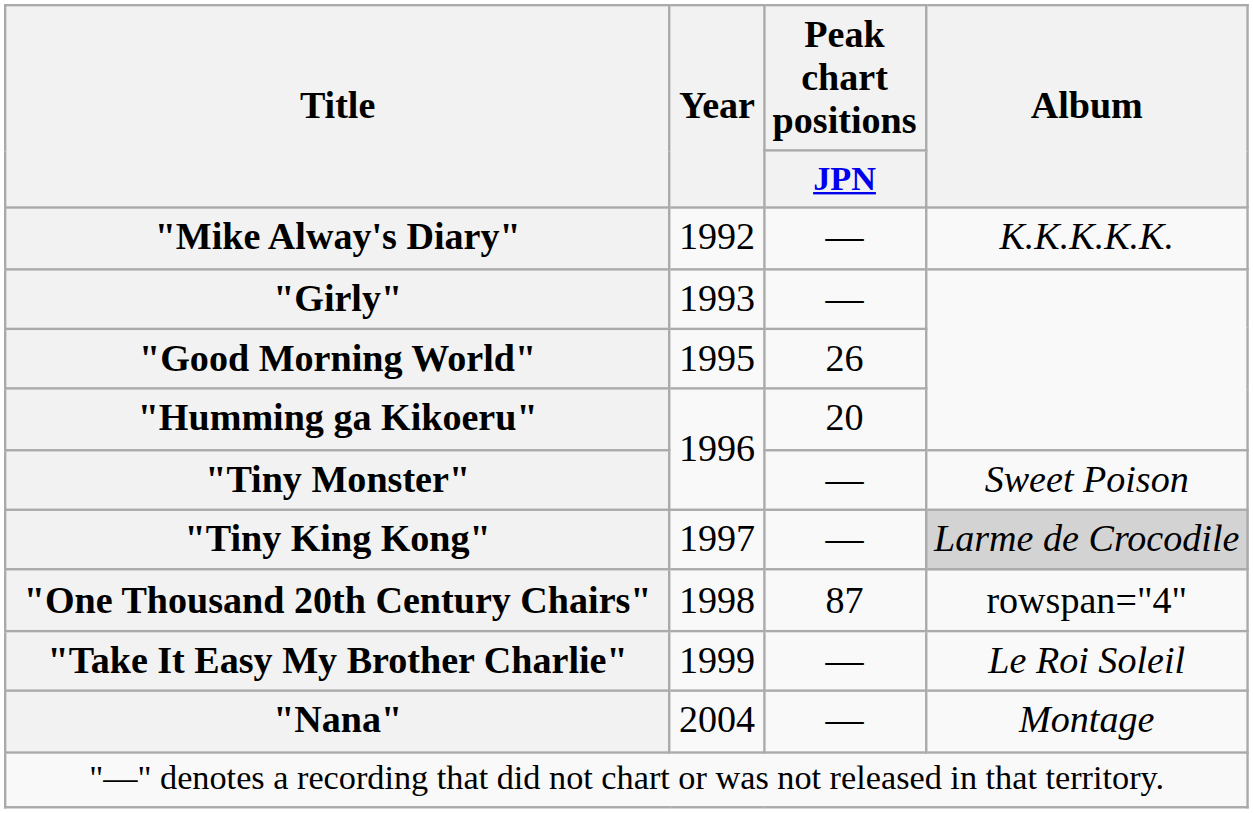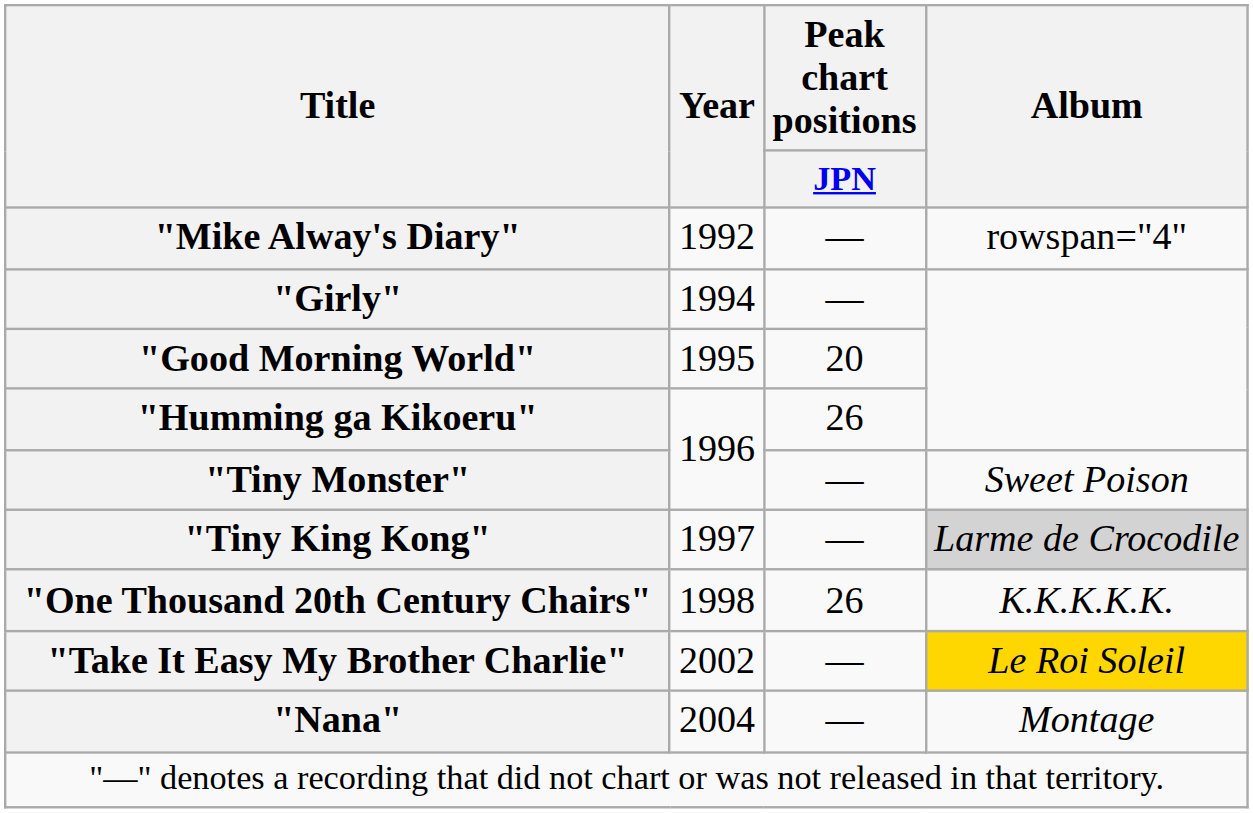(1087, 237) K.K.K.K.K. -> (1087, 237) rowspan="4"
(717, 297) 1993 -> (717, 297) 1994
(845, 358) 26 -> (845, 358) 20
(845, 418) 20 -> (845, 418) 26
(845, 599) 87 -> (845, 599) 26
(1087, 599) rowspan="4" -> (1087, 599) K.K.K.K.K.
(717, 660) 1999 -> (717, 660) 2002
(1087, 660) no background -> (1087, 660) gold background
